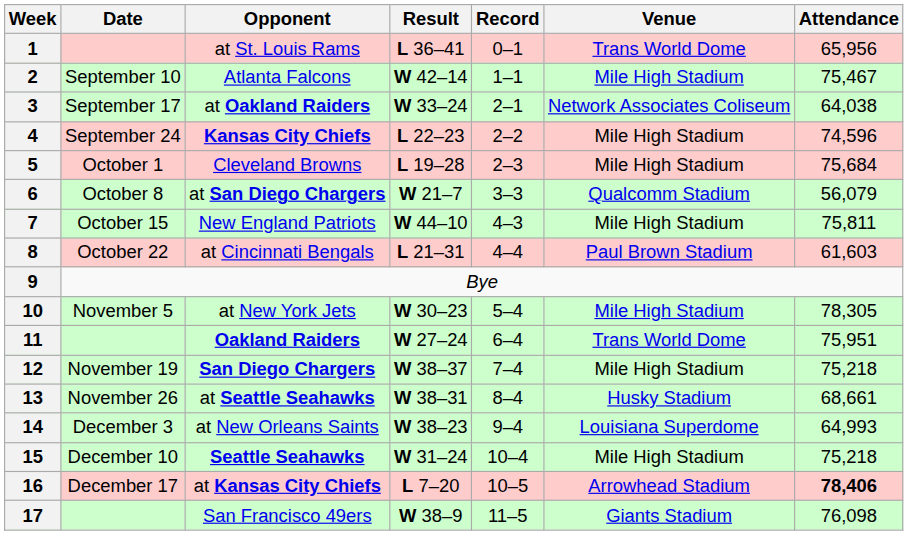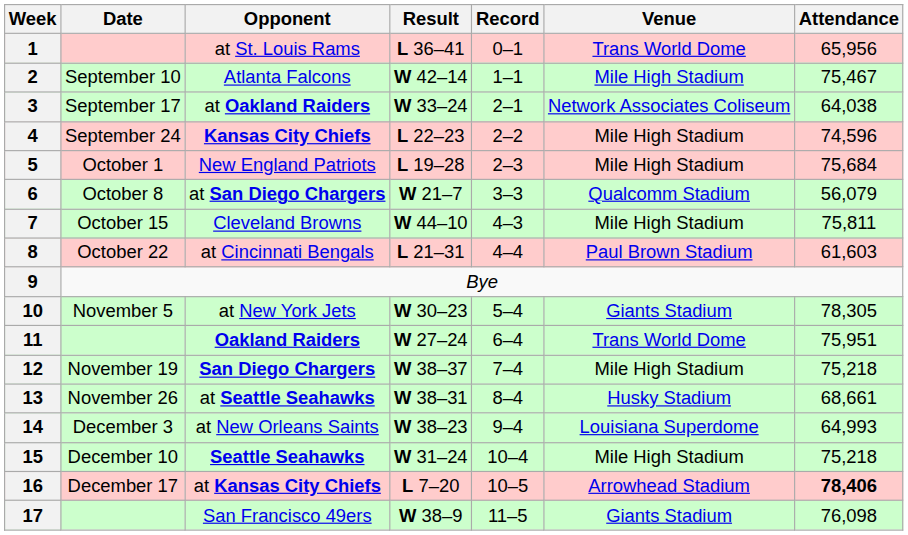(287, 164) Cleveland Browns -> (287, 164) New England Patriots
(287, 223) New England Patriots -> (287, 223) Cleveland Browns
(669, 310) Mile High Stadium -> (669, 310) Giants Stadium
